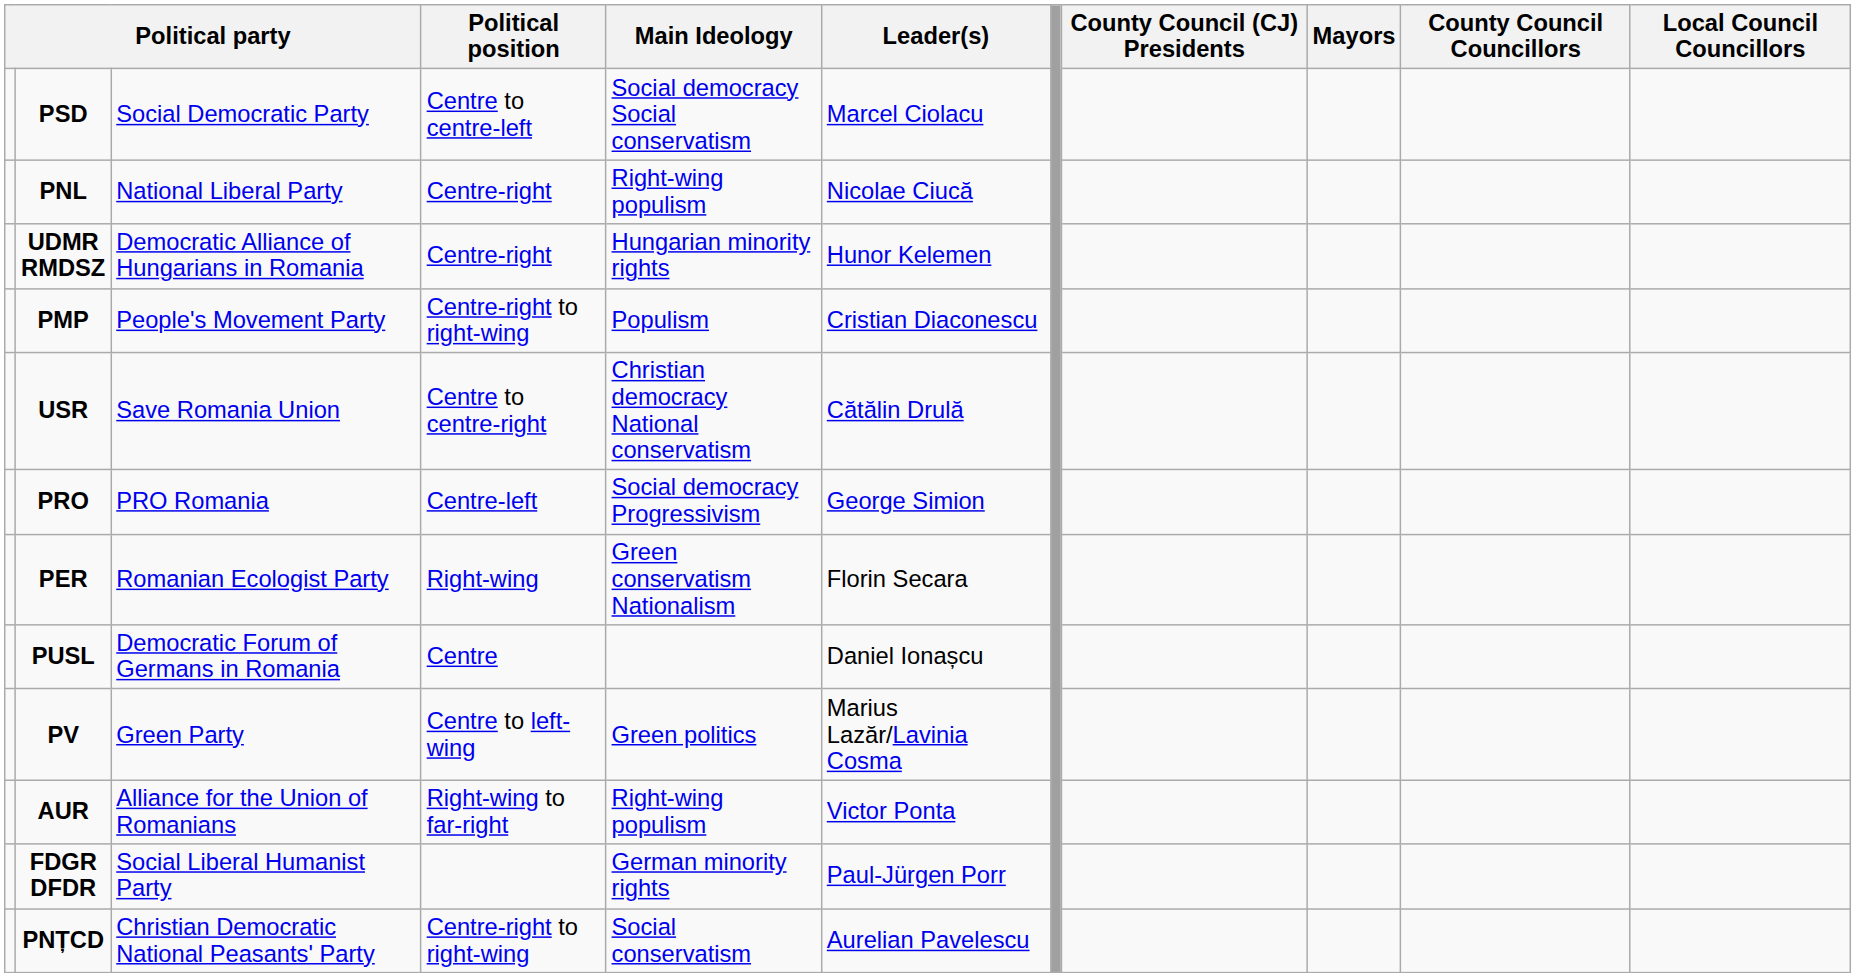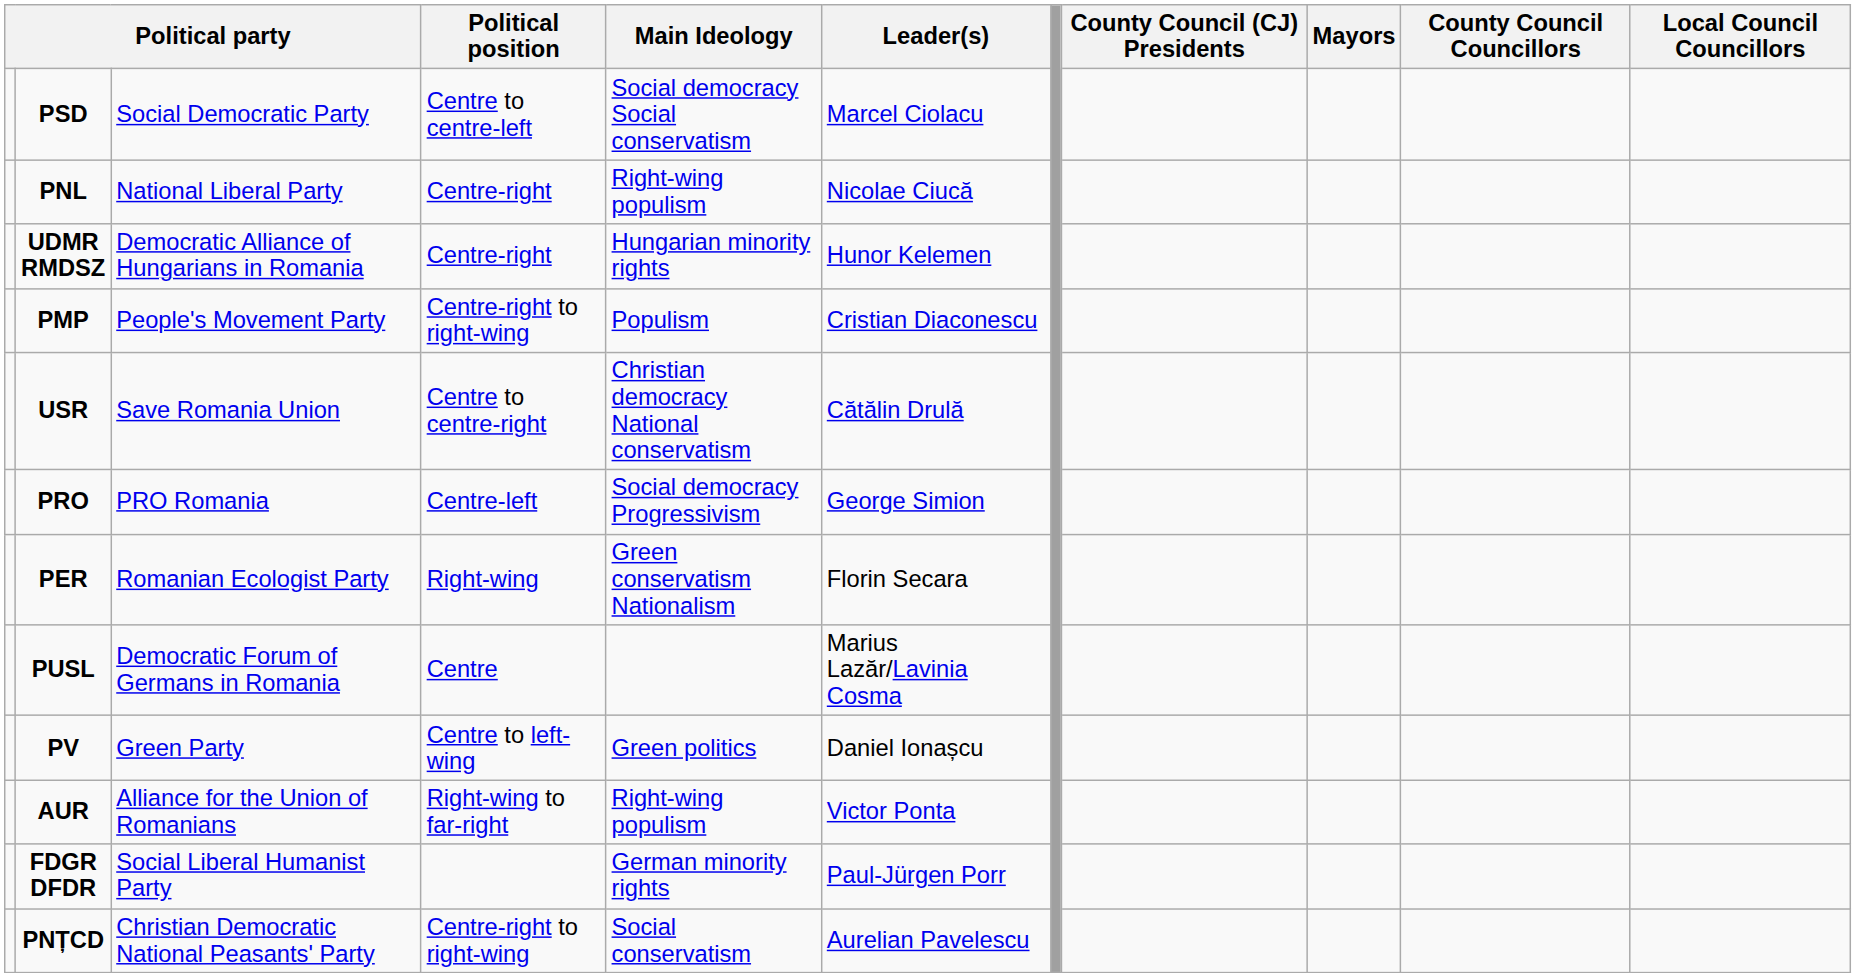(905, 656) Daniel Ionașcu -> (897, 670) Marius Lazăr/Lavinia Cosma
(897, 734) Marius Lazăr/Lavinia Cosma -> (905, 747) Daniel Ionașcu
